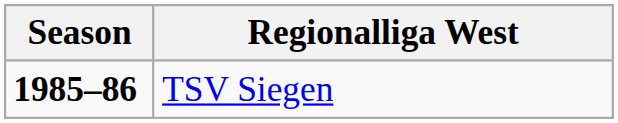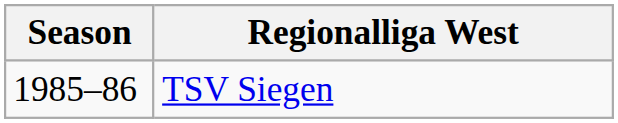(75, 88) bold -> (75, 88) normal
